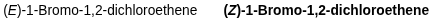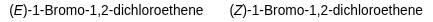(326, 10) bold -> (326, 10) normal
